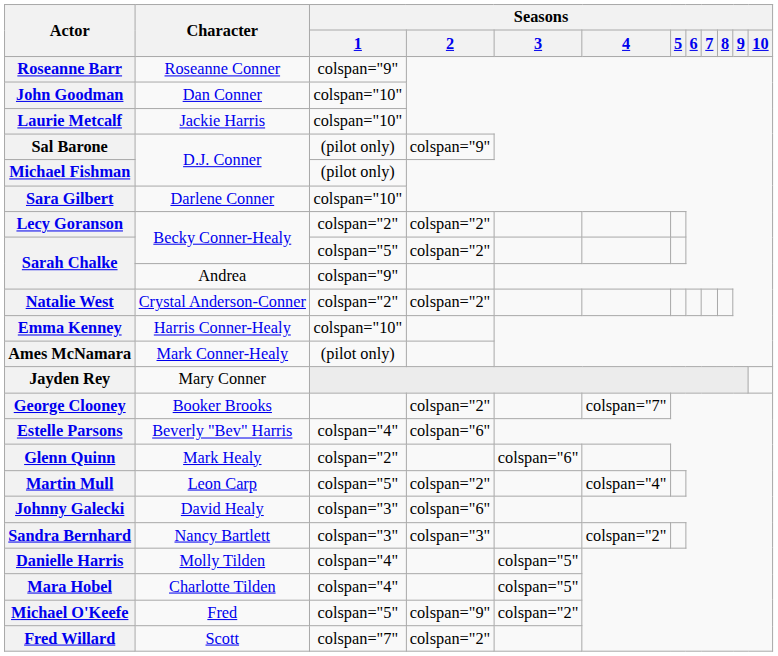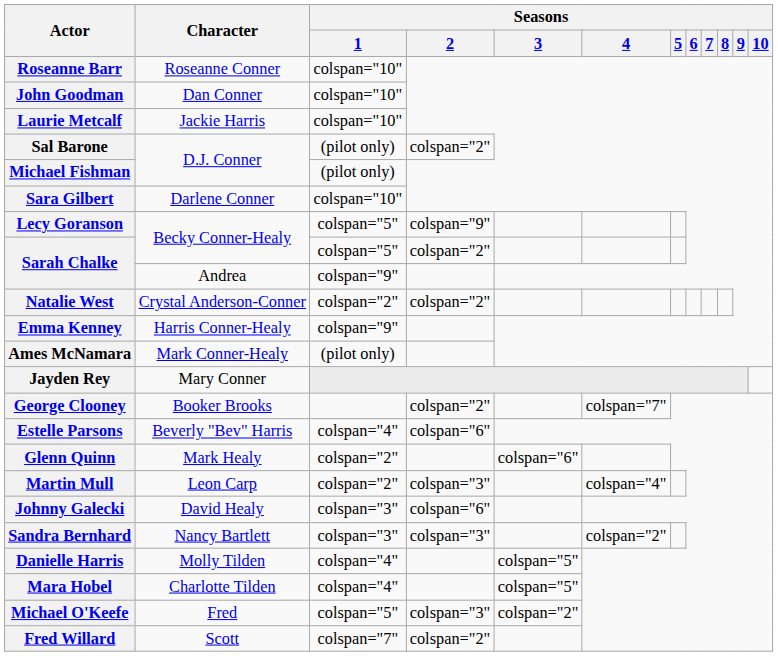(358, 69) colspan="9" -> (358, 69) colspan="10"
(450, 146) colspan="9" -> (450, 146) colspan="2"
(358, 224) colspan="2" -> (358, 224) colspan="5"
(450, 224) colspan="2" -> (450, 224) colspan="9"
(358, 328) colspan="10" -> (358, 328) colspan="9"
(358, 483) colspan="5" -> (358, 483) colspan="2"
(450, 483) colspan="2" -> (450, 483) colspan="3"
(450, 612) colspan="9" -> (450, 612) colspan="3"
